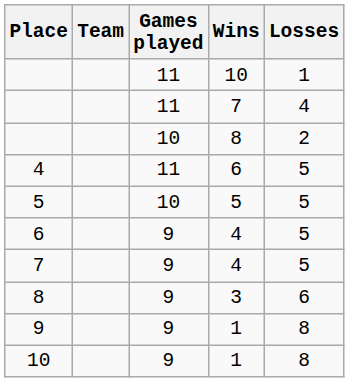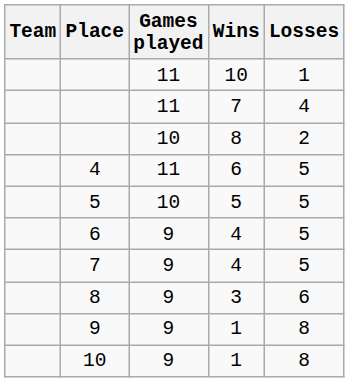columns swapped: (39, 32) <-> (101, 32)
